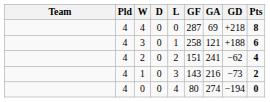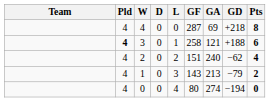(125, 43) normal -> (125, 43) bold
(213, 58) 241 -> (213, 58) 240
(213, 74) 216 -> (213, 74) 213
(235, 74) −73 -> (235, 74) −79
